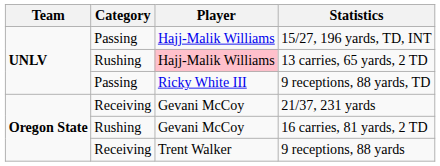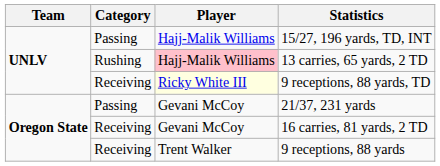(116, 82) Passing -> (123, 82) Receiving
(202, 82) no background -> (202, 82) lightyellow background
(123, 105) Receiving -> (116, 105) Passing
(118, 127) Rushing -> (123, 127) Receiving
